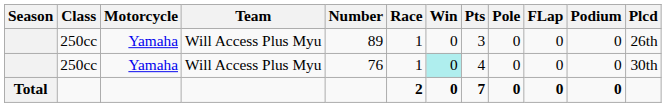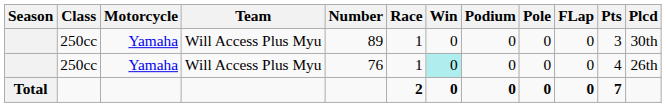columns swapped: (596, 16) <-> (475, 16)
(644, 41) 26th -> (644, 41) 30th
(644, 65) 30th -> (644, 65) 26th
